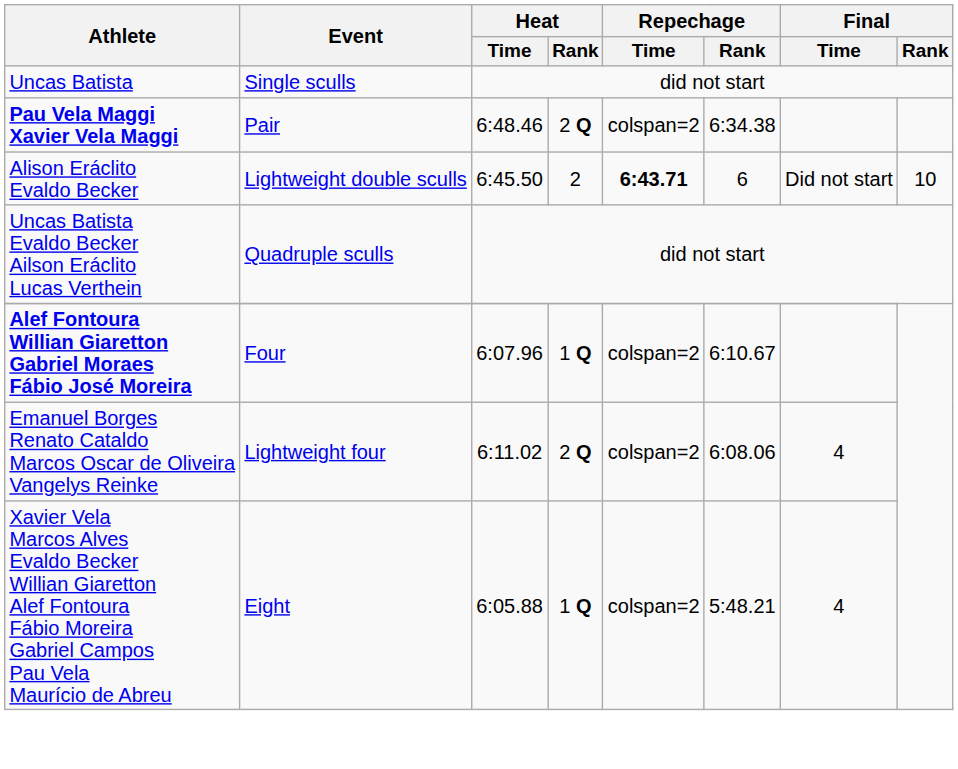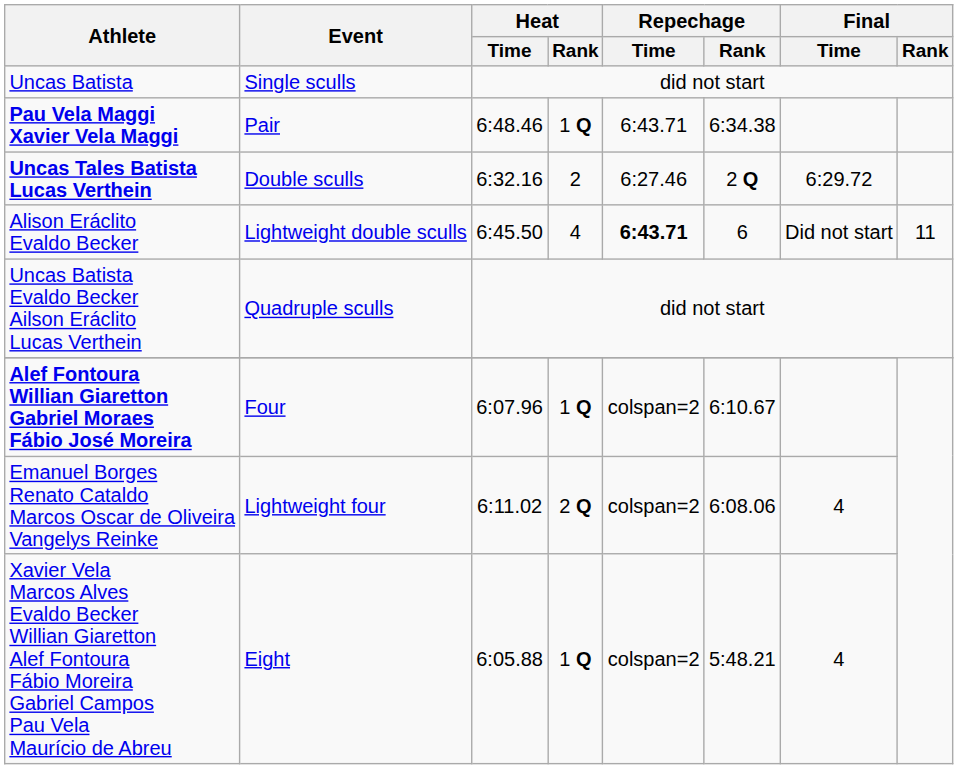(575, 125) 2 Q -> (575, 125) 1 Q
(654, 125) colspan=2 -> (654, 125) 6:43.71
+ row: (103, 179)
(575, 179) 2 -> (575, 233) 4
(925, 179) 10 -> (925, 233) 11
